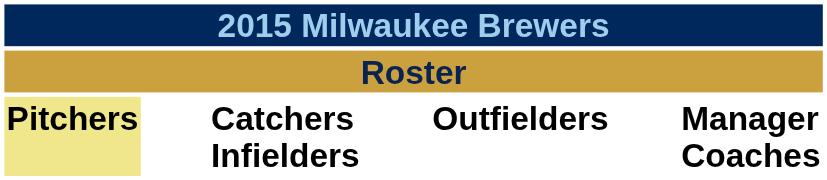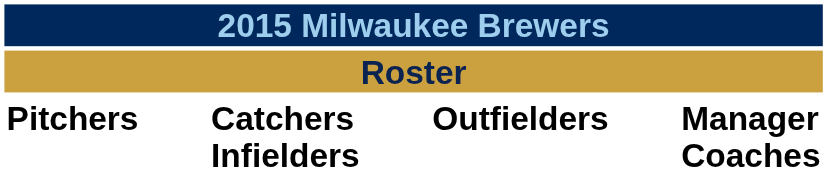(73, 118) khaki background -> (73, 118) no background
